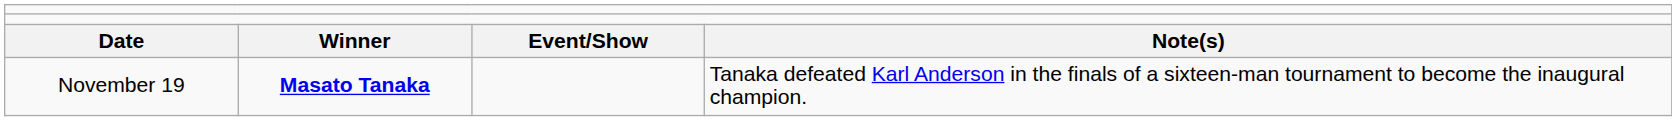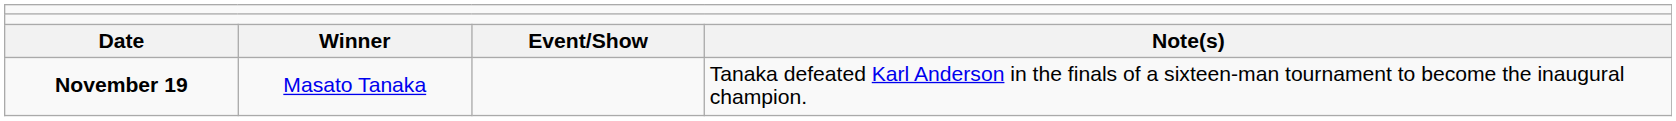(121, 86) normal -> (121, 86) bold
(355, 86) bold -> (355, 86) normal
